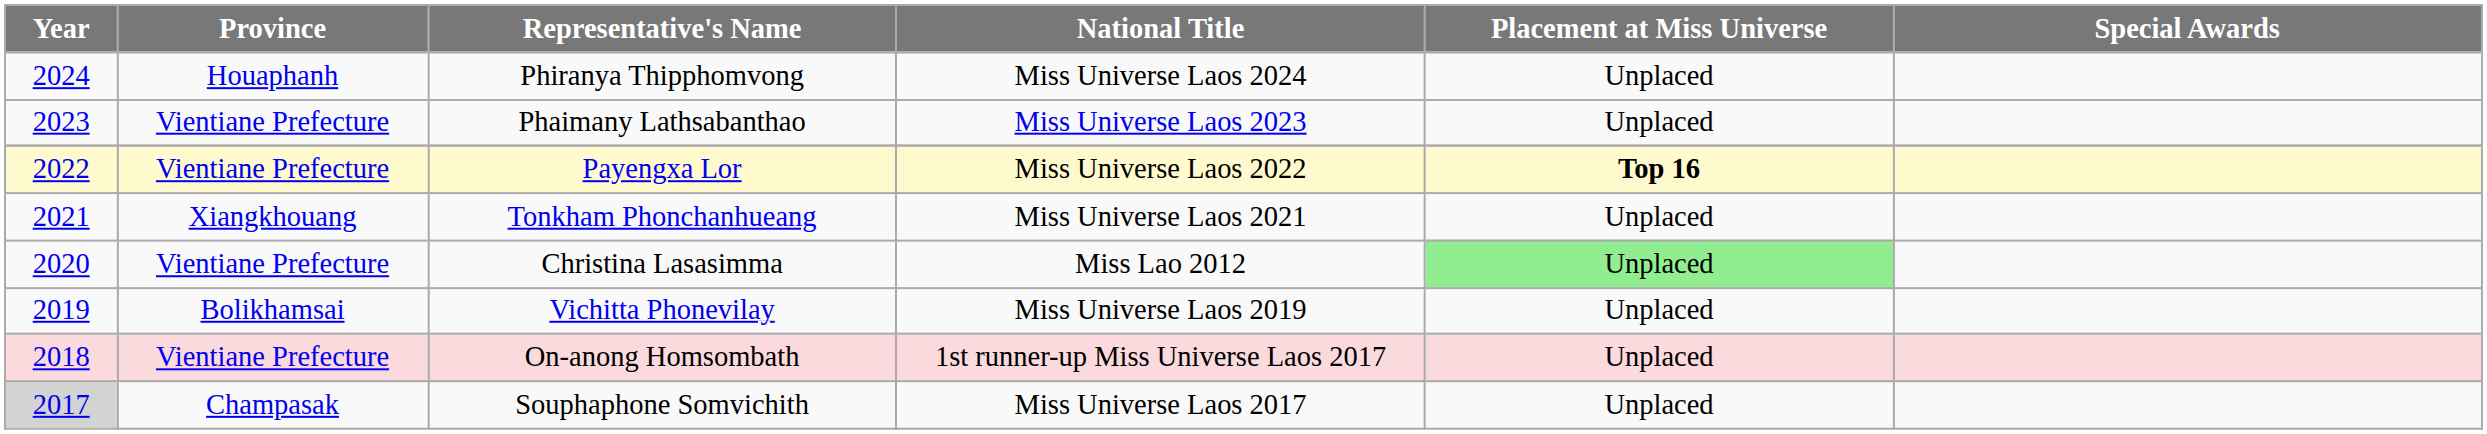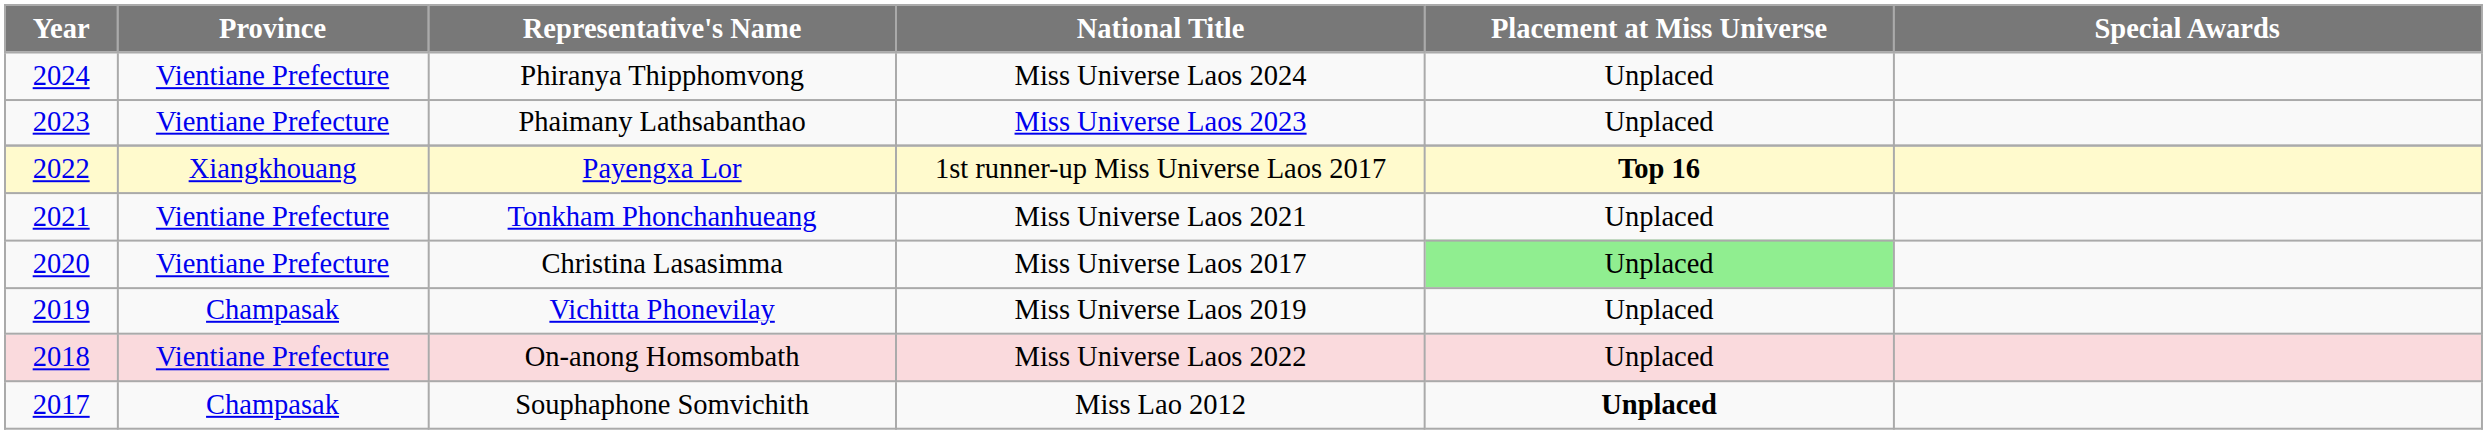(273, 75) Houaphanh -> (273, 75) Vientiane Prefecture
(273, 169) Vientiane Prefecture -> (273, 169) Xiangkhouang
(1161, 169) Miss Universe Laos 2022 -> (1161, 169) 1st runner-up Miss Universe Laos 2017
(273, 216) Xiangkhouang -> (273, 216) Vientiane Prefecture
(1161, 263) Miss Lao 2012 -> (1161, 263) Miss Universe Laos 2017
(273, 310) Bolikhamsai -> (273, 310) Champasak
(1161, 357) 1st runner-up Miss Universe Laos 2017 -> (1161, 357) Miss Universe Laos 2022
(61, 404) lightgrey background -> (61, 404) no background
(1161, 404) Miss Universe Laos 2017 -> (1161, 404) Miss Lao 2012
(1659, 404) normal -> (1659, 404) bold
